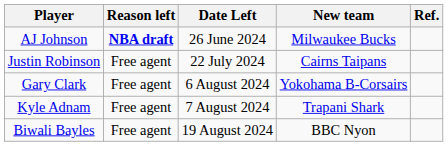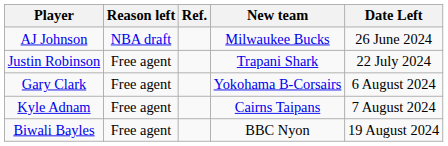columns swapped: (227, 15) <-> (427, 15)
(141, 38) bold -> (141, 38) normal
(344, 61) Cairns Taipans -> (278, 61) Trapani Shark
(344, 107) Trapani Shark -> (278, 107) Cairns Taipans
